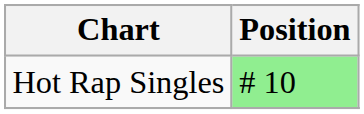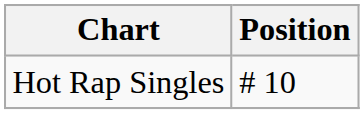(268, 81) lightgreen background -> (268, 81) no background
